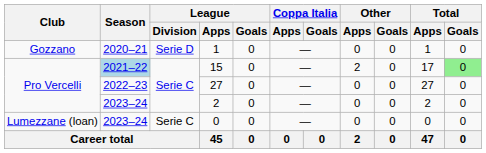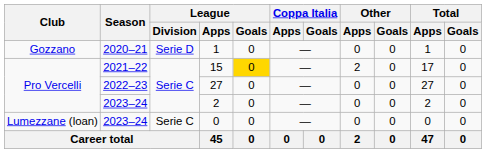(125, 67) lightblue background -> (125, 67) no background
(251, 67) no background -> (251, 67) gold background
(463, 67) lightgreen background -> (463, 67) no background
